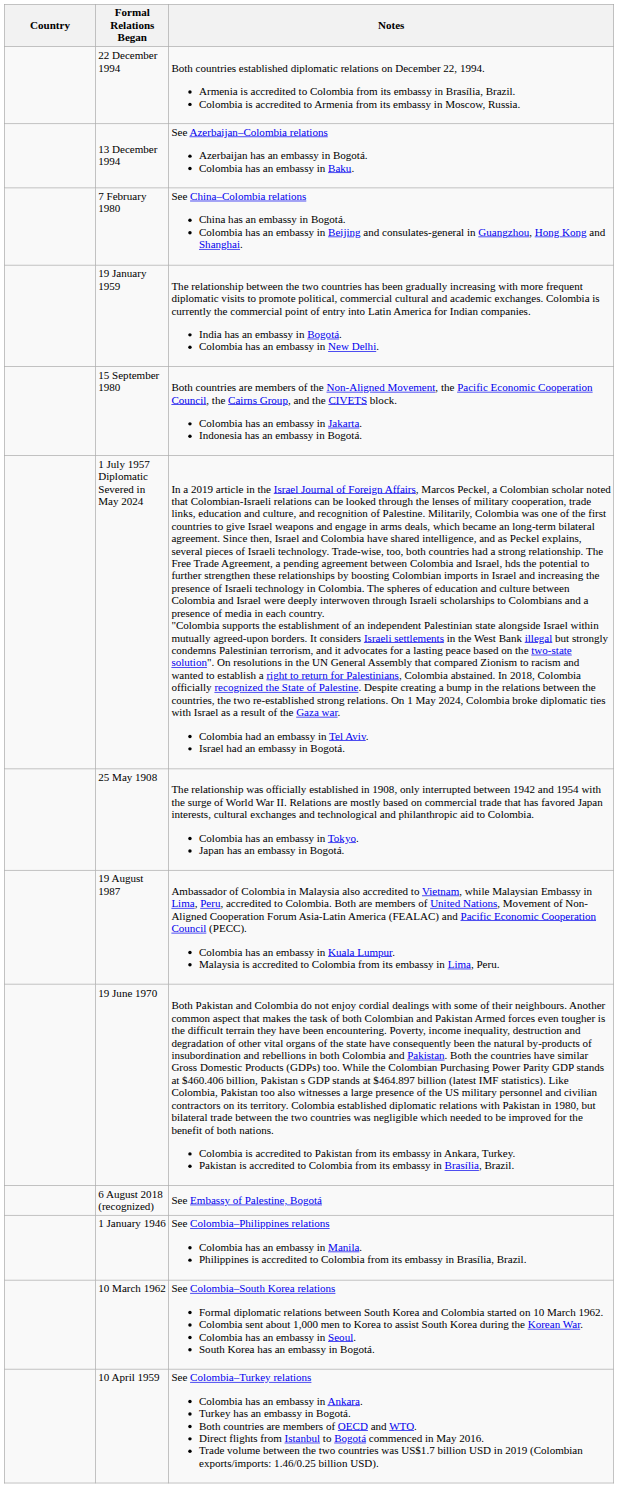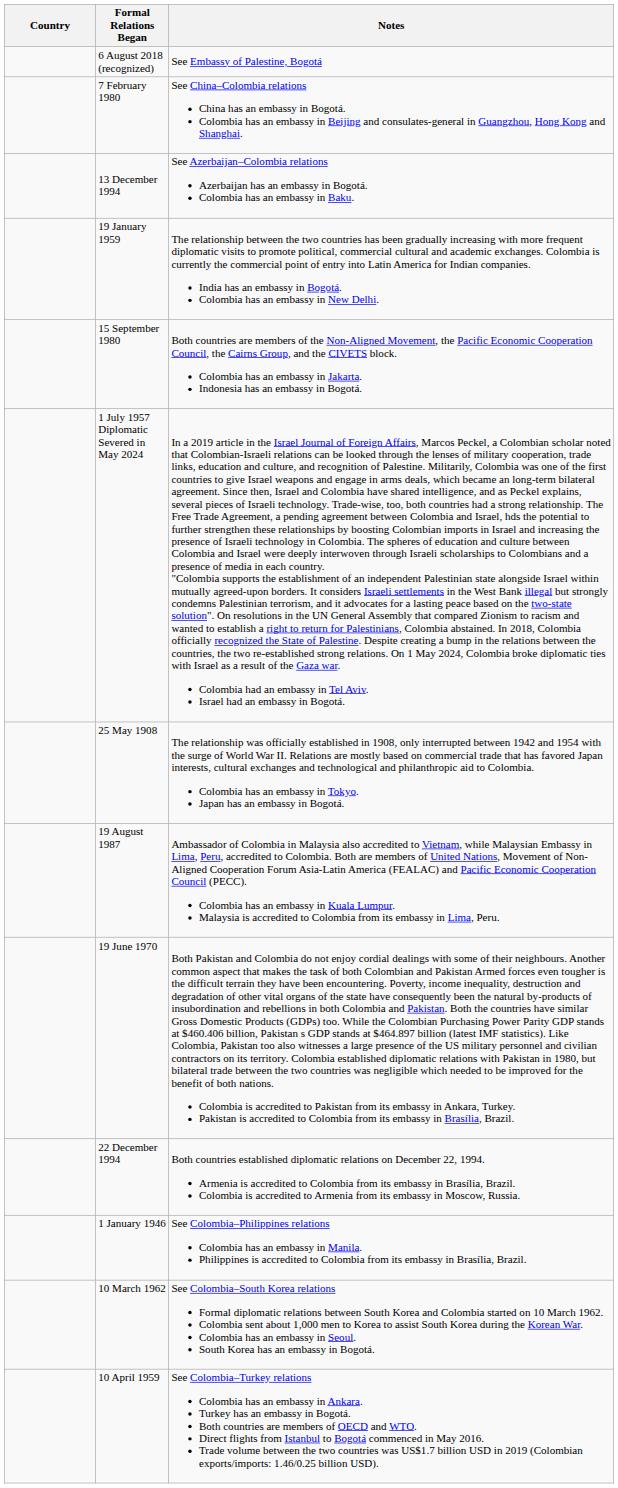rows swapped: (128, 61) <-> (130, 1200)
rows swapped: (128, 155) <-> (122, 203)
